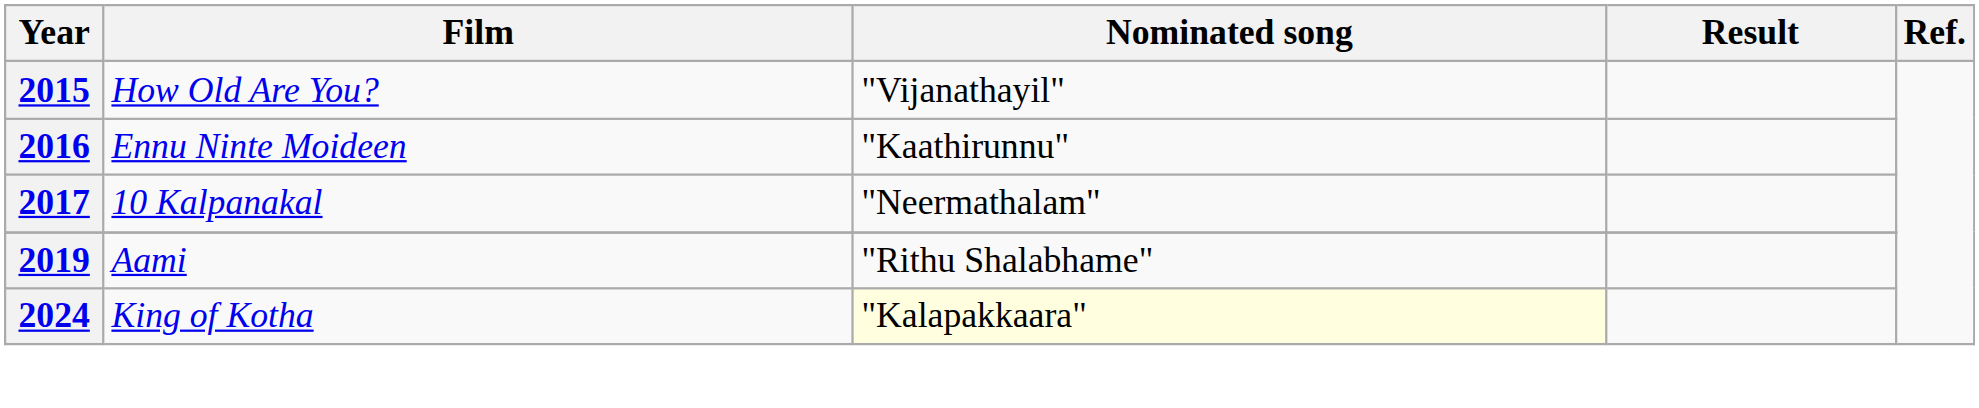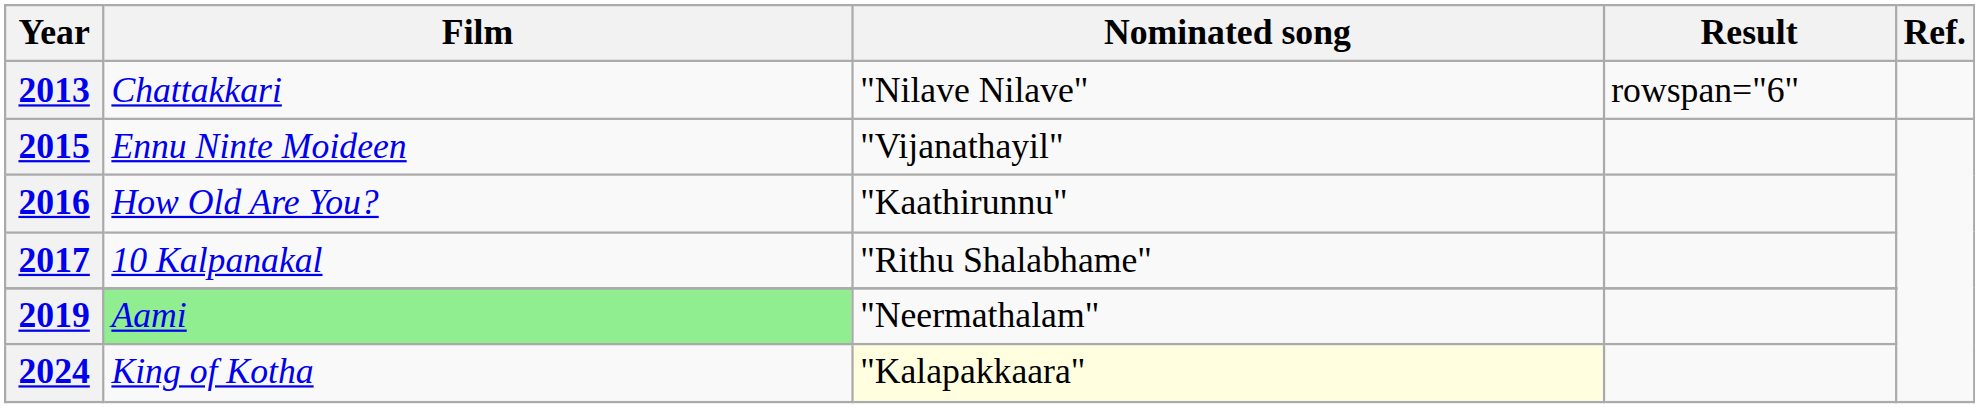+ row: (54, 89)
(245, 89) How Old Are You? -> (259, 145) Ennu Ninte Moideen
(259, 145) Ennu Ninte Moideen -> (245, 202) How Old Are You?
(981, 202) "Neermathalam" -> (1006, 259) "Rithu Shalabhame"
(149, 259) no background -> (149, 315) lightgreen background
(1007, 259) "Rithu Shalabhame" -> (980, 315) "Neermathalam"
